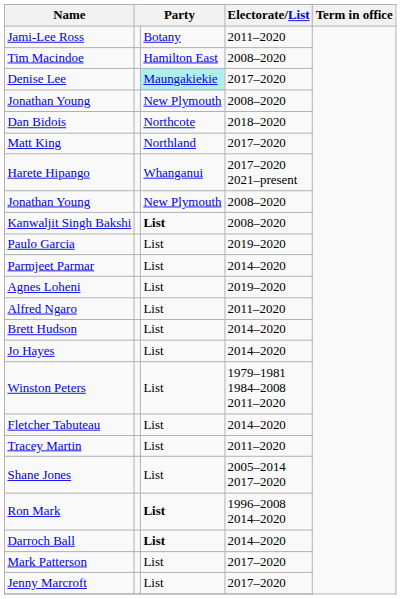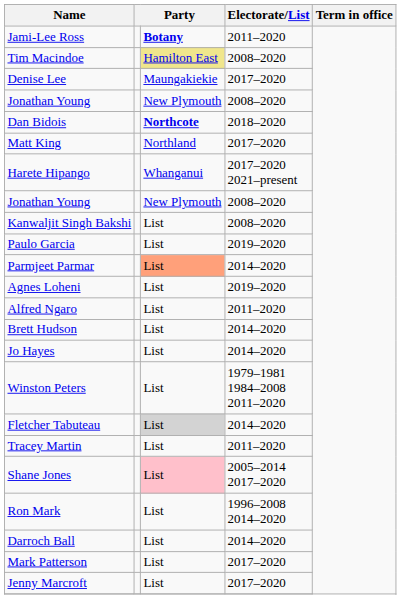(162, 36) normal -> (163, 36) bold
(181, 58) no background -> (181, 58) khaki background
(180, 79) paleturquoise background -> (180, 79) no background
(169, 122) normal -> (171, 122) bold
(154, 223) bold -> (153, 223) normal
(153, 266) no background -> (153, 266) lightsalmon background
(153, 424) no background -> (153, 424) lightgrey background
(153, 475) no background -> (153, 475) pink background
(154, 511) bold -> (153, 511) normal
(154, 540) bold -> (153, 540) normal
